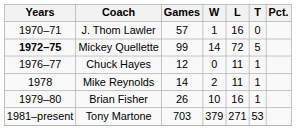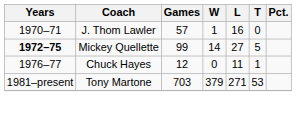(237, 47) 72 -> (237, 47) 27
- row: (119, 82)
- row: (119, 99)
